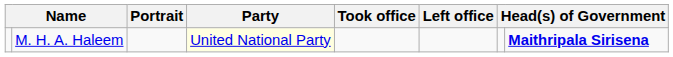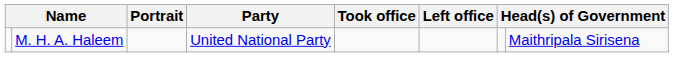(260, 39) lightyellow background -> (260, 39) no background
(579, 39) bold -> (574, 39) normal
